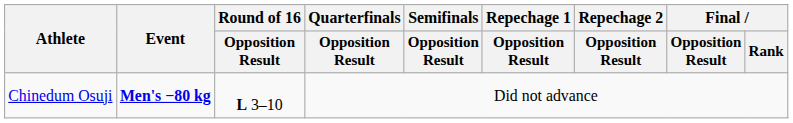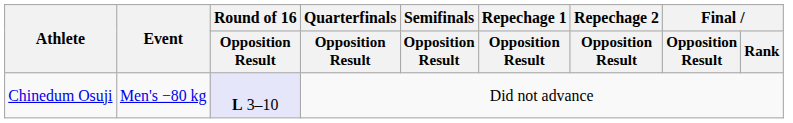(165, 95) bold -> (163, 95) normal
(259, 105) no background -> (255, 105) lavender background
